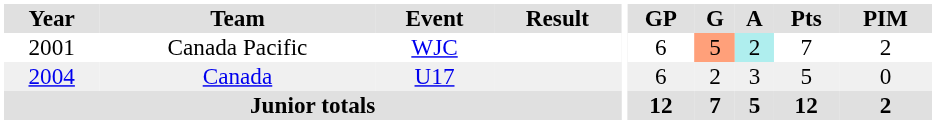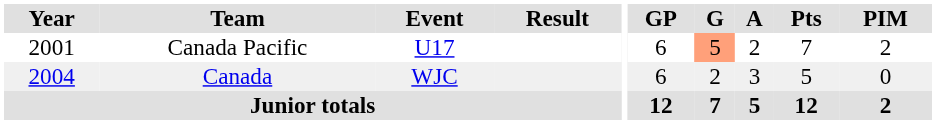(435, 47) WJC -> (435, 47) U17
(754, 47) paleturquoise background -> (754, 47) no background
(435, 76) U17 -> (435, 76) WJC
